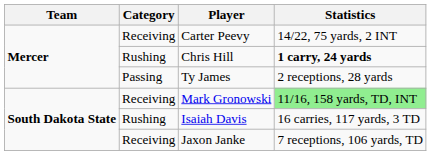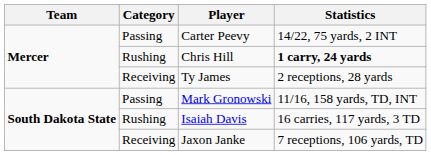(149, 35) Receiving -> (142, 35) Passing
(142, 77) Passing -> (149, 77) Receiving
(149, 98) Receiving -> (142, 98) Passing
(347, 98) lightgreen background -> (347, 98) no background
